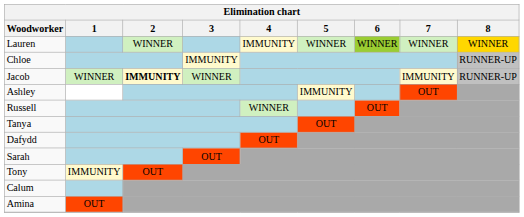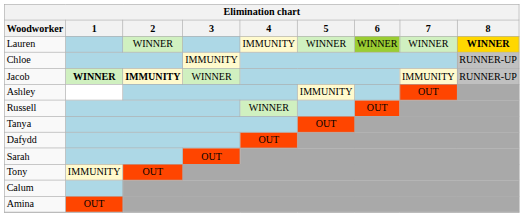(488, 44) normal -> (488, 44) bold
(94, 76) normal -> (94, 76) bold
